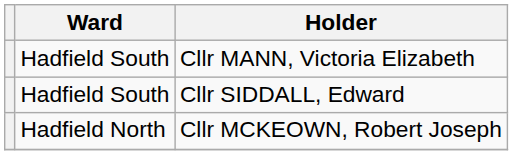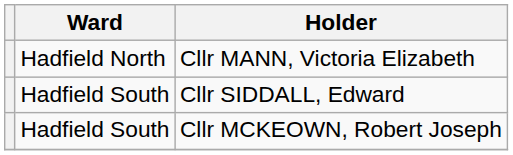(95, 58) Hadfield South -> (93, 58) Hadfield North
(93, 130) Hadfield North -> (95, 130) Hadfield South
